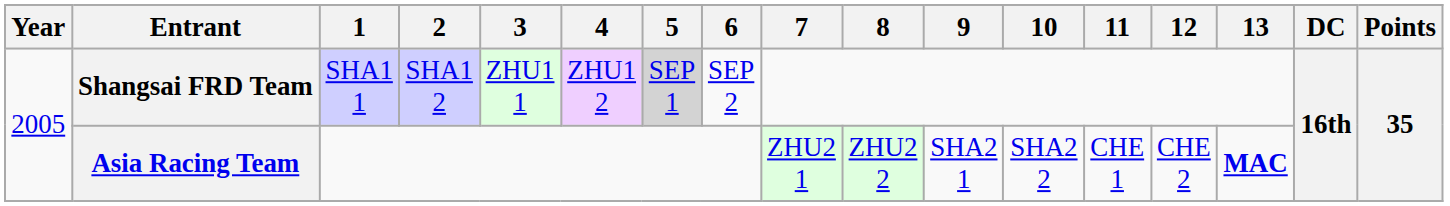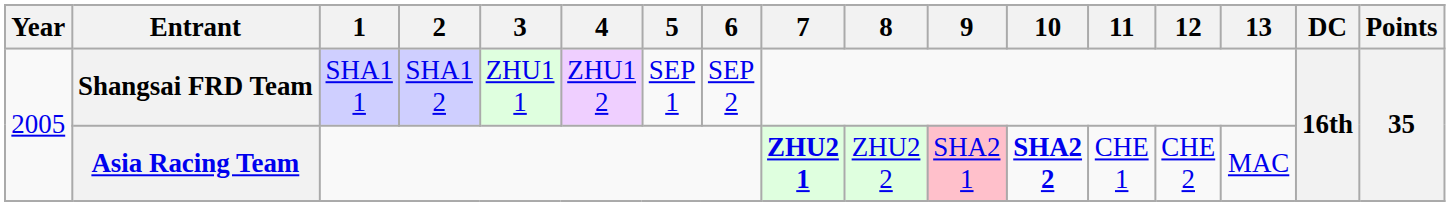(672, 86) lightgrey background -> (672, 86) no background
(801, 162) normal -> (803, 162) bold
(964, 162) no background -> (967, 162) pink background
(1044, 162) normal -> (1048, 162) bold
(1256, 162) bold -> (1259, 162) normal
